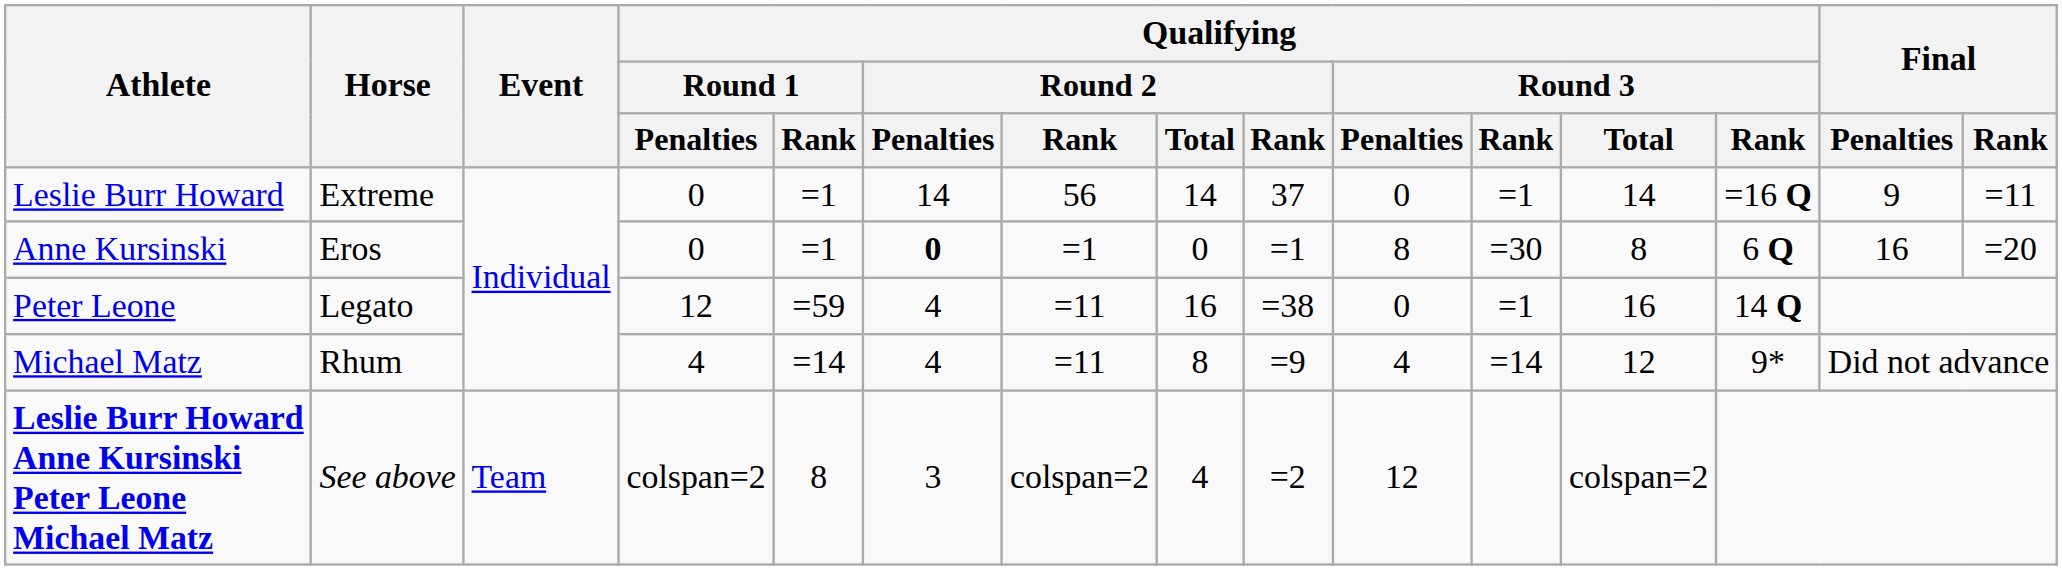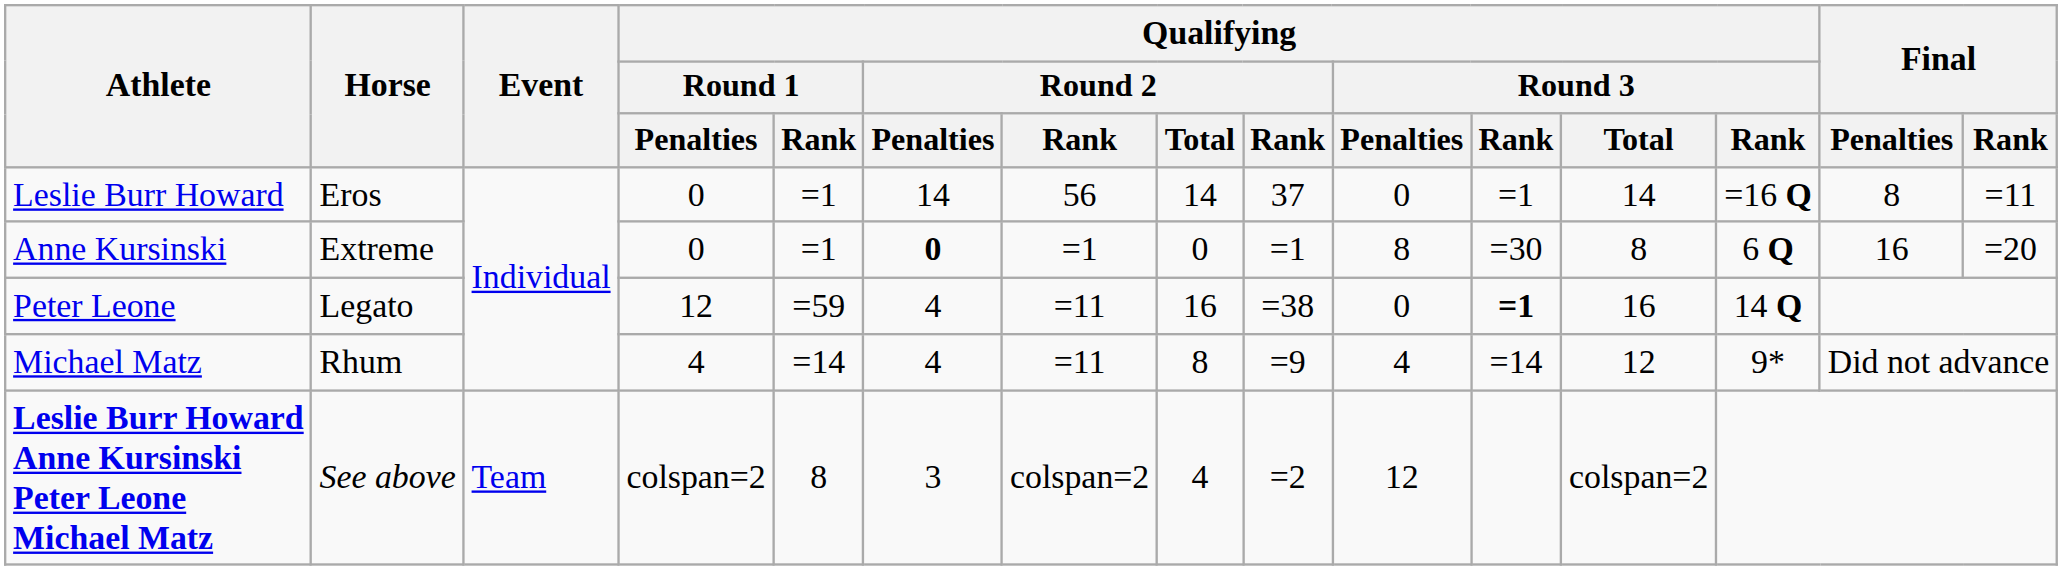(377, 194) Extreme -> (351, 194) Eros
(1892, 194) 9 -> (1892, 194) 8
(351, 250) Eros -> (377, 250) Extreme
(1516, 305) normal -> (1516, 305) bold
